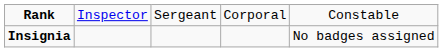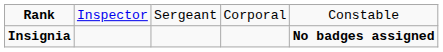(364, 37) normal -> (364, 37) bold
